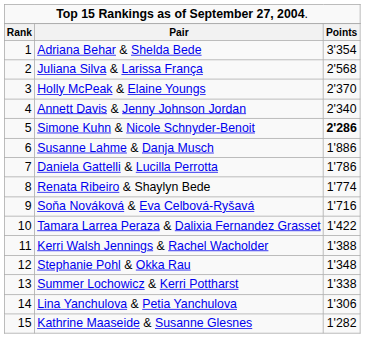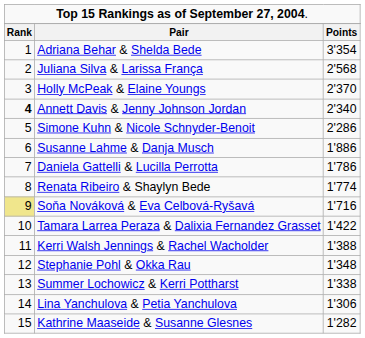(28, 108) normal -> (28, 108) bold
(342, 128) bold -> (342, 128) normal
(28, 206) no background -> (28, 206) khaki background
